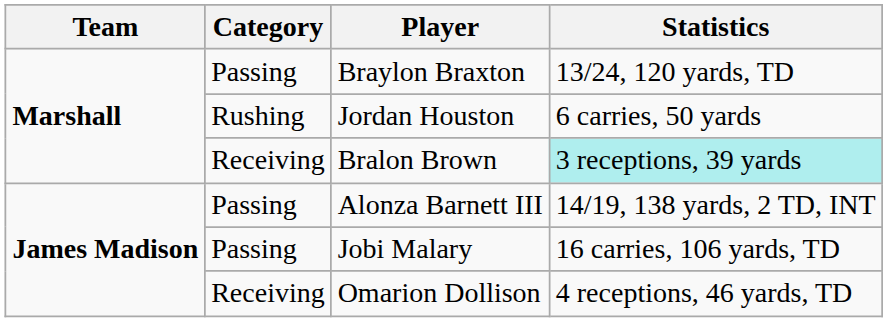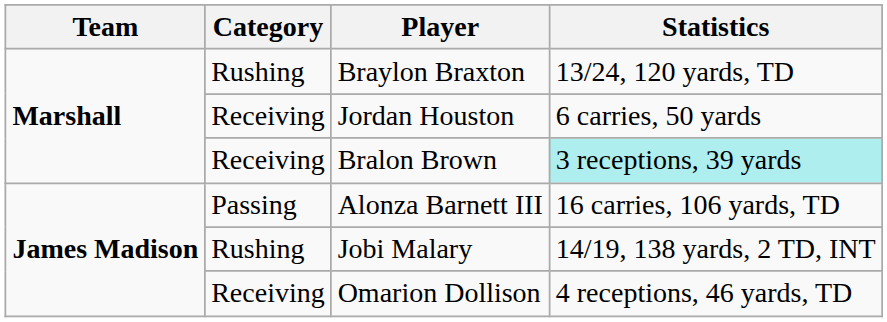(254, 71) Passing -> (258, 71) Rushing
(258, 115) Rushing -> (268, 115) Receiving
(716, 204) 14/19, 138 yards, 2 TD, INT -> (698, 204) 16 carries, 106 yards, TD
(254, 248) Passing -> (258, 248) Rushing
(698, 248) 16 carries, 106 yards, TD -> (716, 248) 14/19, 138 yards, 2 TD, INT
